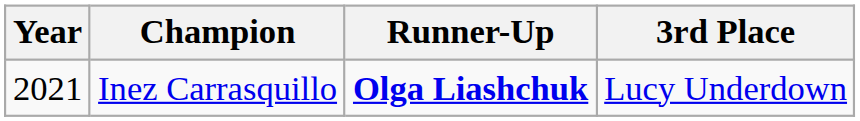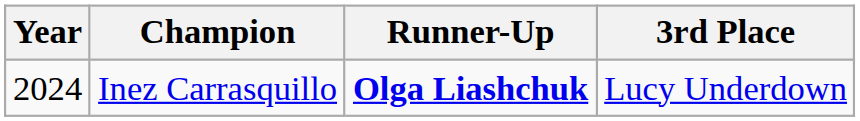(48, 87) 2021 -> (48, 87) 2024
